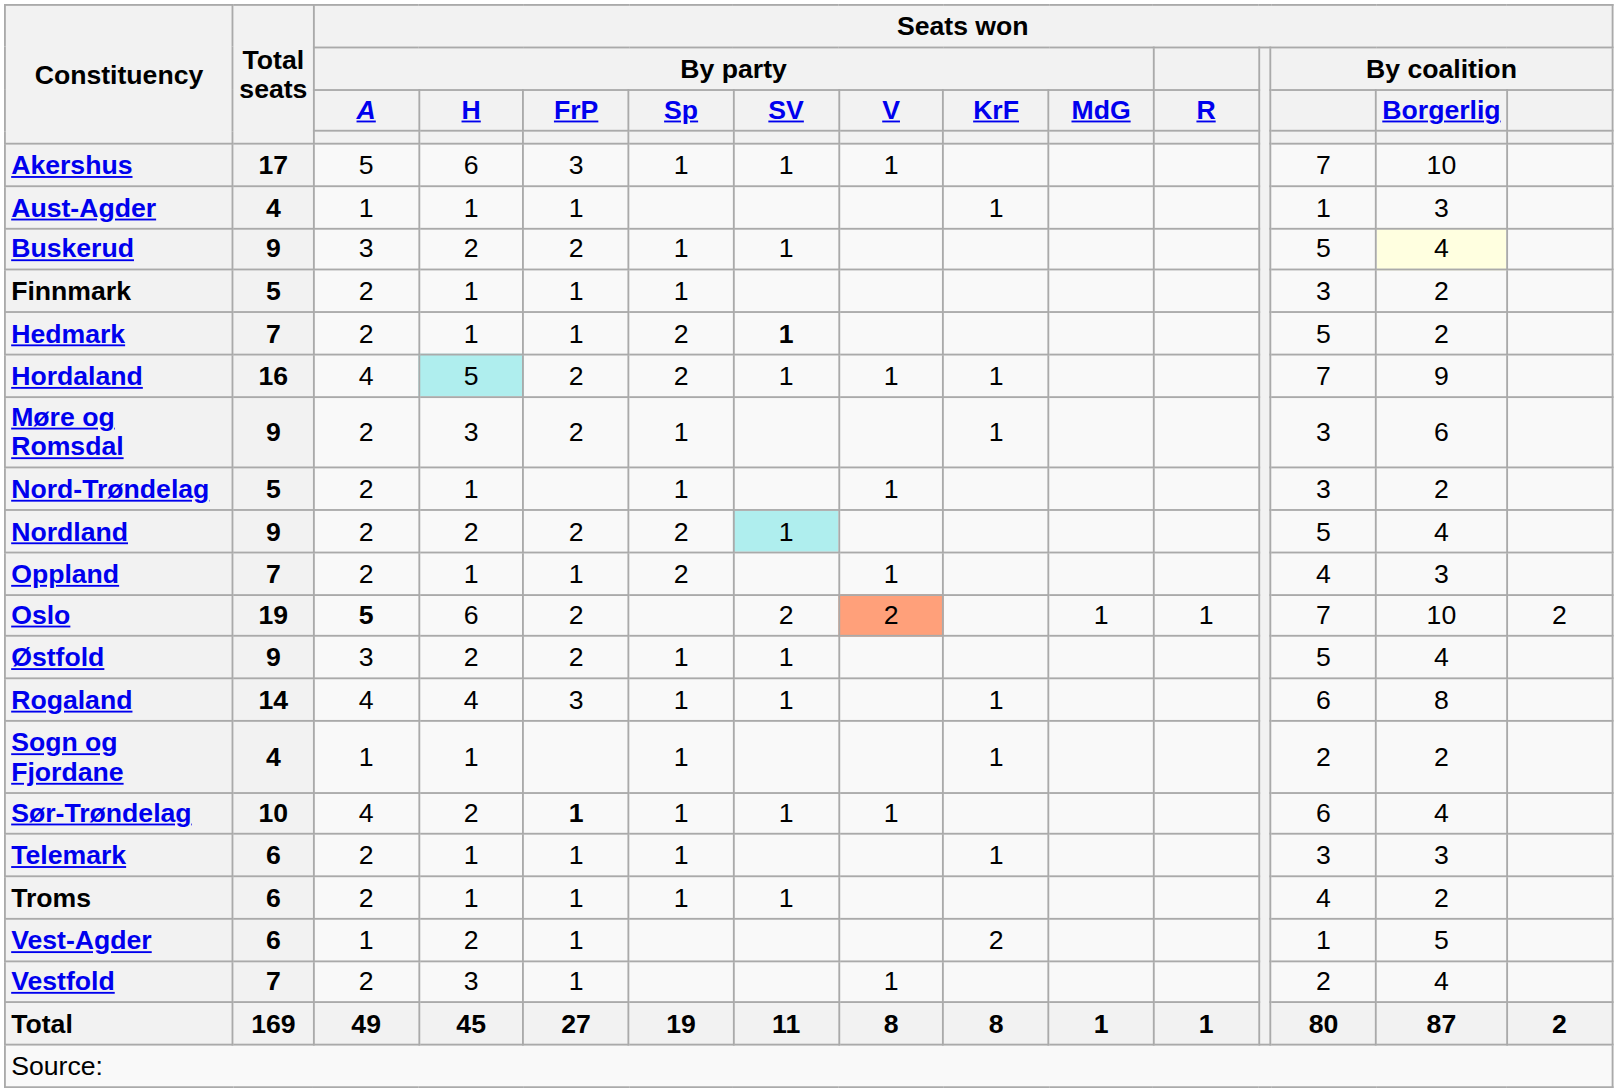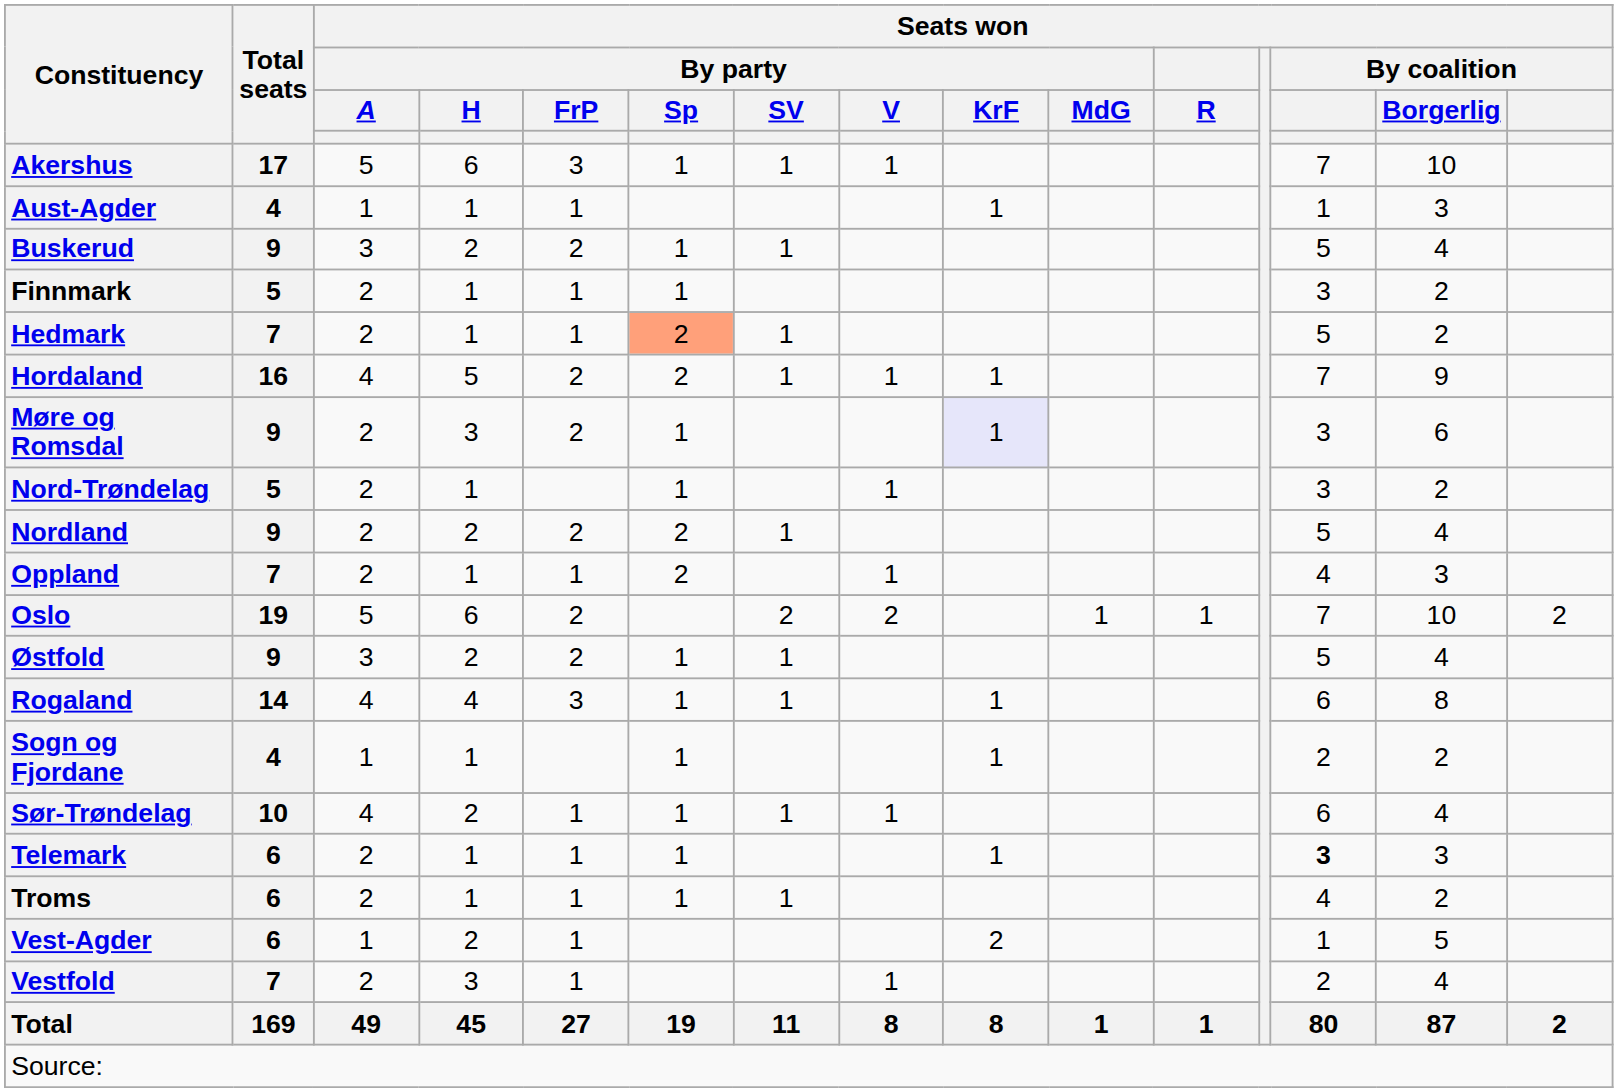(1441, 249) lightyellow background -> (1441, 249) no background
(681, 333) no background -> (681, 333) lightsalmon background
(786, 333) bold -> (786, 333) normal
(471, 376) paleturquoise background -> (471, 376) no background
(996, 432) no background -> (996, 432) lavender background
(786, 531) paleturquoise background -> (786, 531) no background
(366, 616) bold -> (366, 616) normal
(891, 616) lightsalmon background -> (891, 616) no background
(576, 814) bold -> (576, 814) normal
(1324, 856) normal -> (1324, 856) bold
